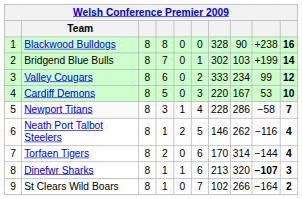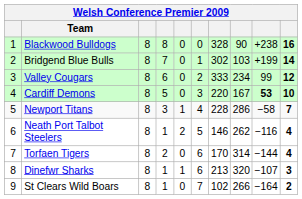(266, 93) normal -> (266, 93) bold
(266, 170) bold -> (266, 170) normal
